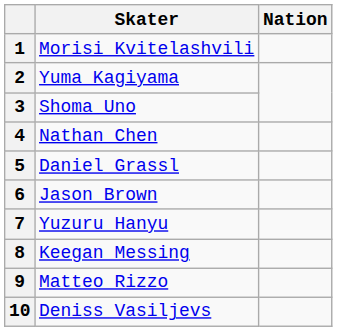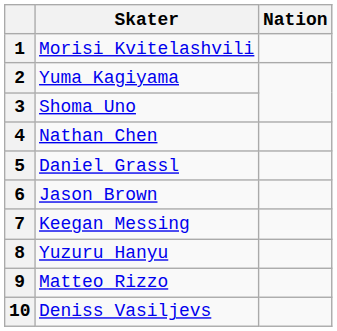(104, 224) Yuzuru Hanyu -> (114, 224) Keegan Messing
(114, 253) Keegan Messing -> (104, 253) Yuzuru Hanyu
